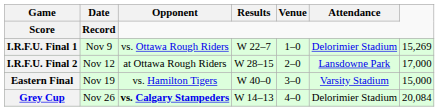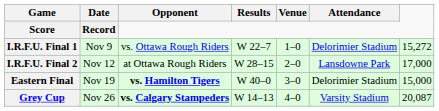(417, 47) 15,269 -> (417, 47) 15,272
(175, 81) normal -> (175, 81) bold
(354, 81) Varsity Stadium -> (354, 81) Delorimier Stadium
(354, 98) Delorimier Stadium -> (354, 98) Varsity Stadium
(417, 98) 20,084 -> (417, 98) 20,087
